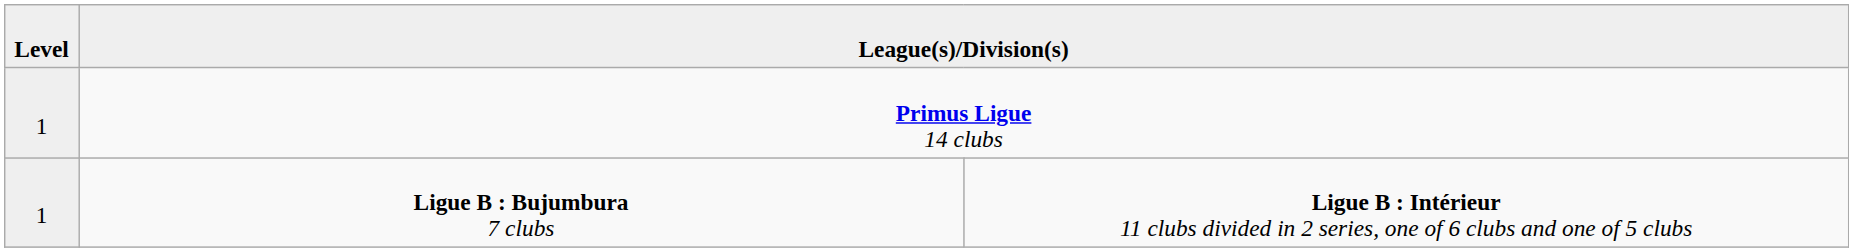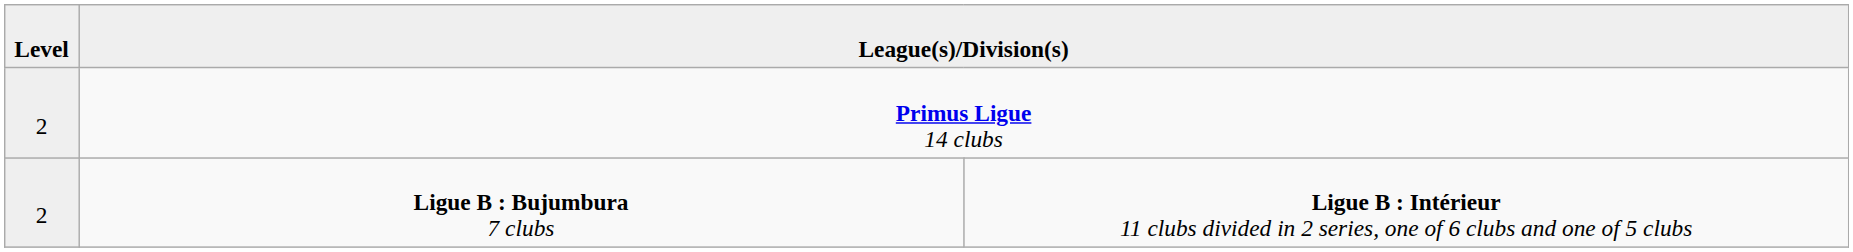(42, 125) 1 -> (42, 125) 2
(42, 215) 1 -> (42, 215) 2
